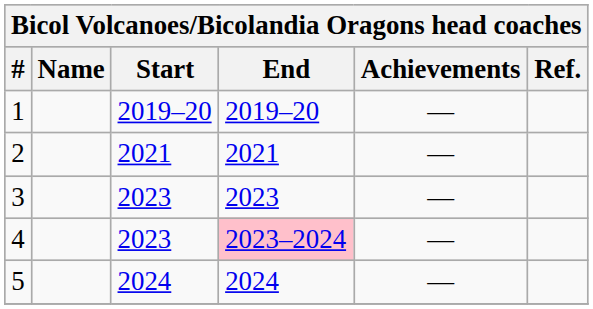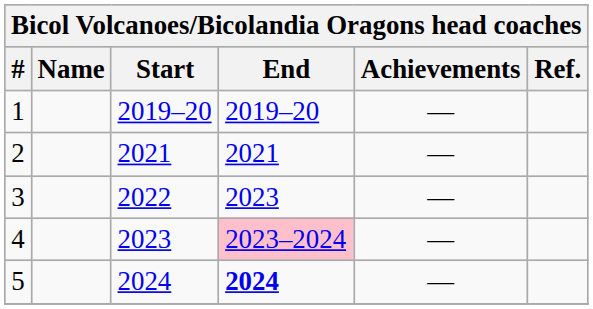(144, 196) 2023 -> (144, 196) 2022
(252, 281) normal -> (252, 281) bold
